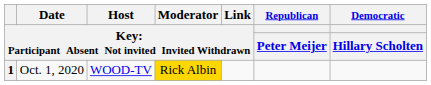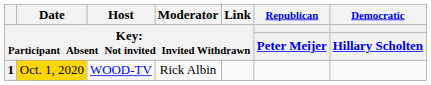(52, 70) no background -> (52, 70) gold background
(188, 70) gold background -> (188, 70) no background
